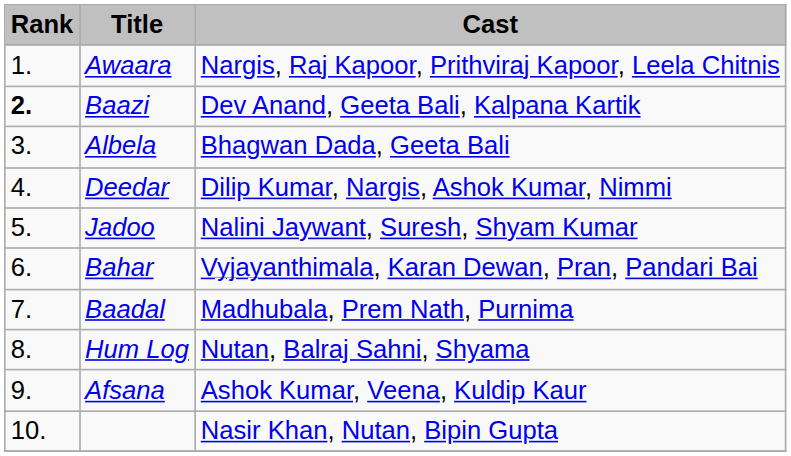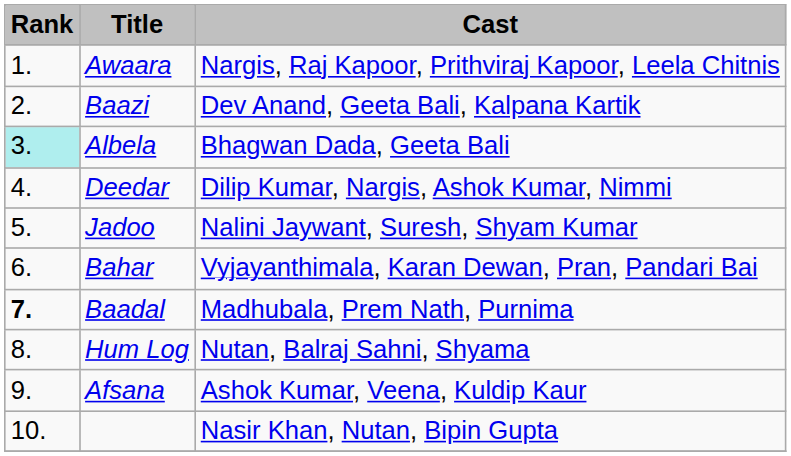(21, 106) bold -> (21, 106) normal
(21, 146) no background -> (21, 146) paleturquoise background
(21, 308) normal -> (21, 308) bold
